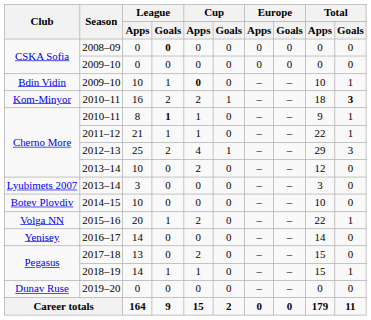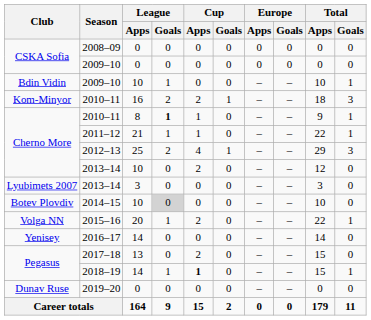(168, 47) bold -> (168, 47) normal
(198, 82) bold -> (198, 82) normal
(350, 99) bold -> (350, 99) normal
(168, 202) no background -> (168, 202) lightgrey background
(198, 271) normal -> (198, 271) bold
